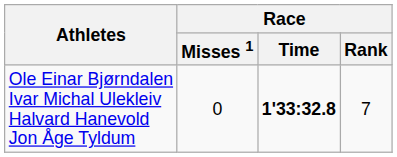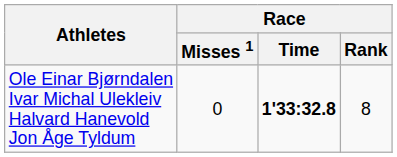(366, 109) 7 -> (366, 109) 8
